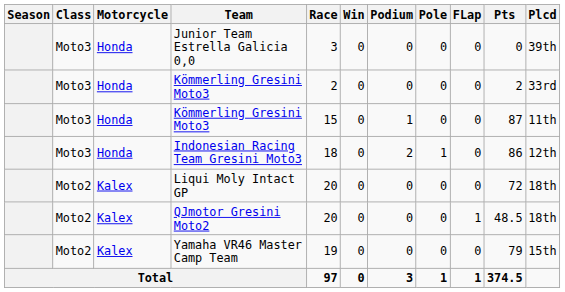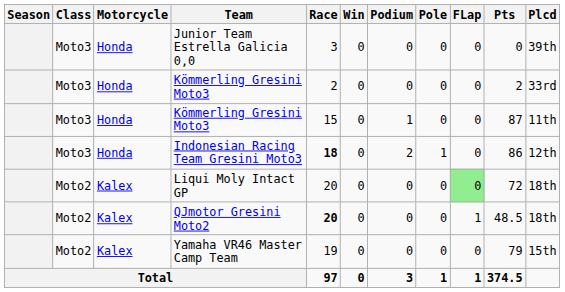(331, 153) normal -> (331, 153) bold
(478, 186) no background -> (478, 186) lightgreen background
(331, 219) normal -> (331, 219) bold
